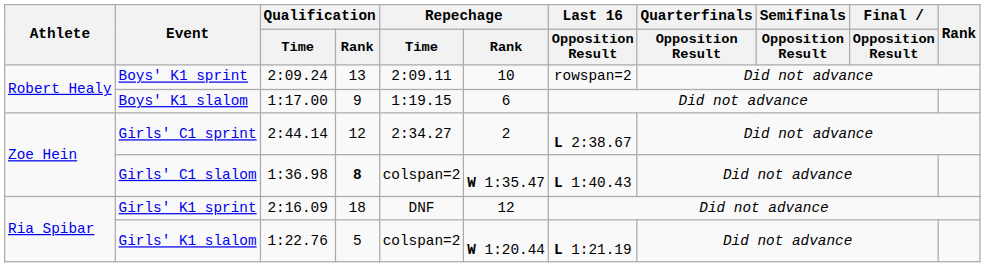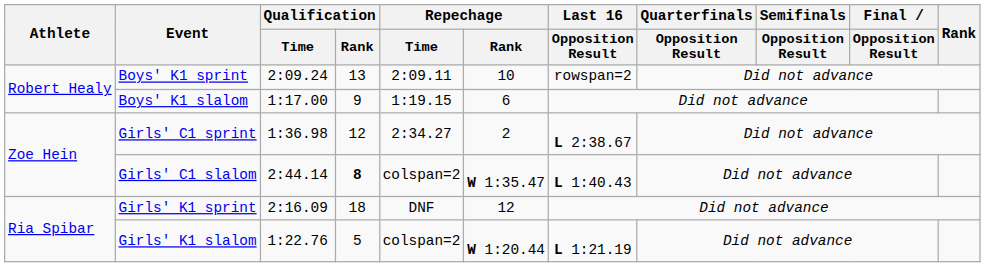(298, 134) 2:44.14 -> (298, 134) 1:36.98
(298, 175) 1:36.98 -> (298, 175) 2:44.14
